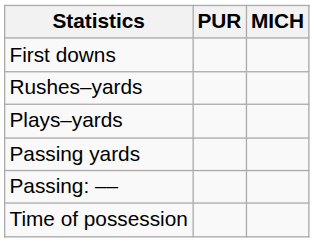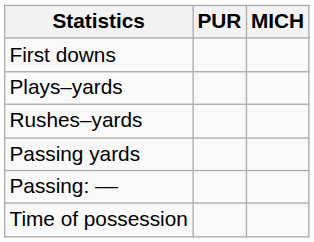rows swapped: (66, 120) <-> (76, 87)
